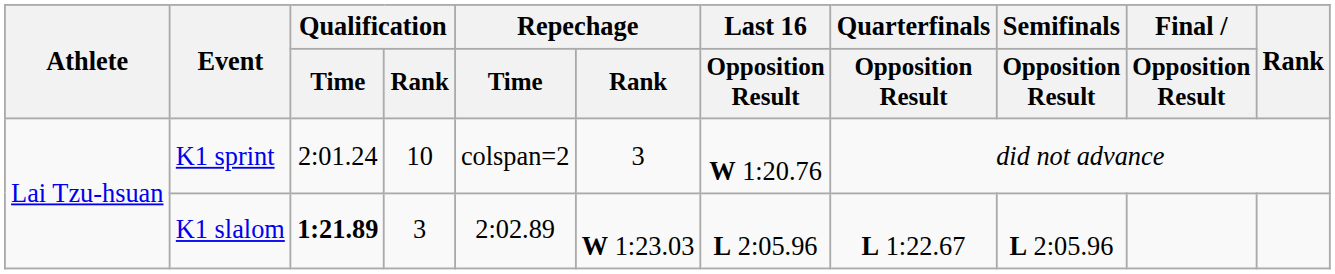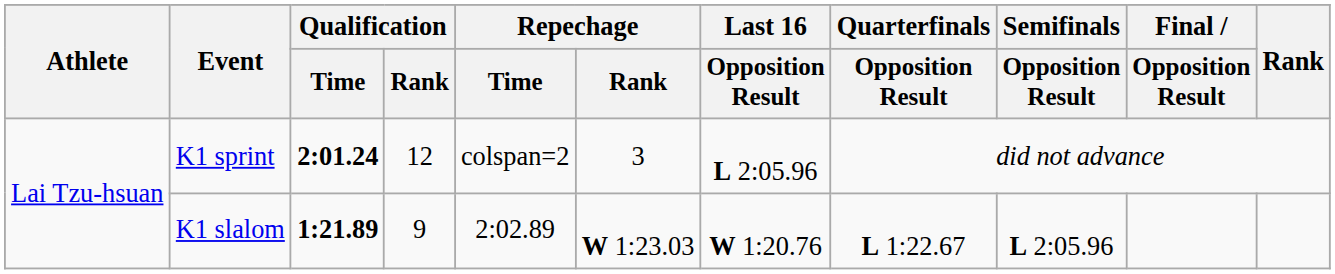(338, 156) normal -> (338, 156) bold
(420, 156) 10 -> (420, 156) 12
(766, 171) W 1:20.76 -> (766, 171) L 2:05.96
(420, 230) 3 -> (420, 230) 9
(766, 246) L 2:05.96 -> (766, 246) W 1:20.76
